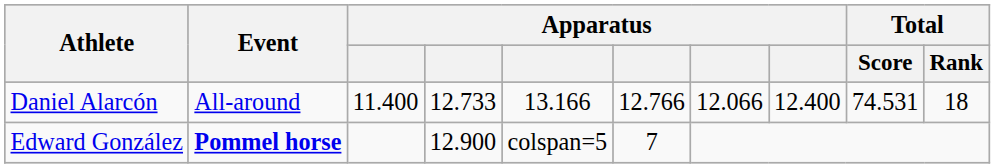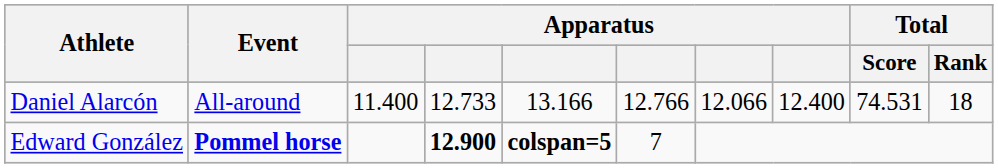(463, 142) normal -> (463, 142) bold
(557, 142) normal -> (559, 142) bold
